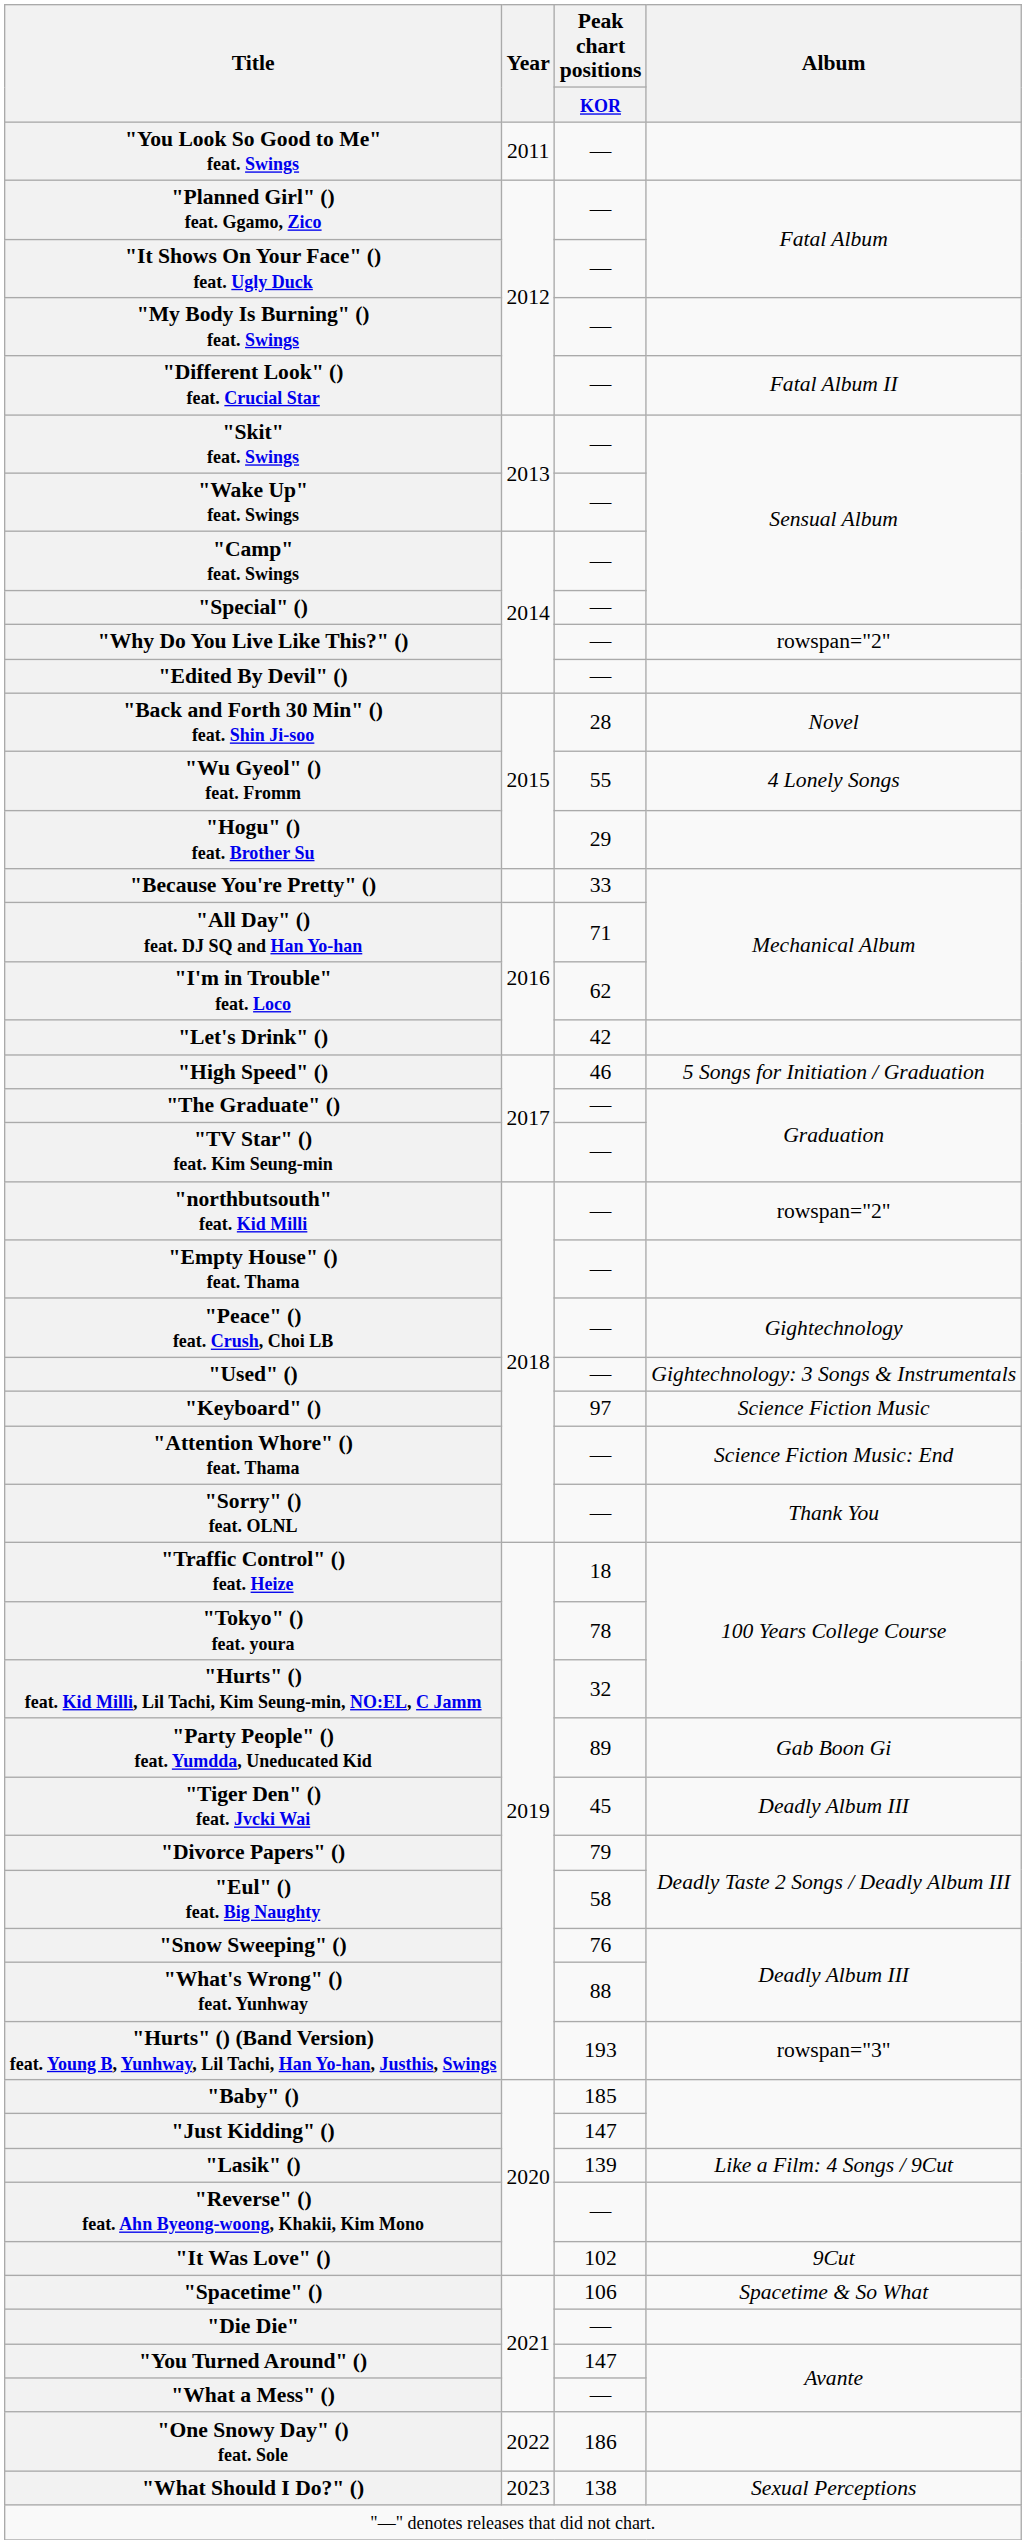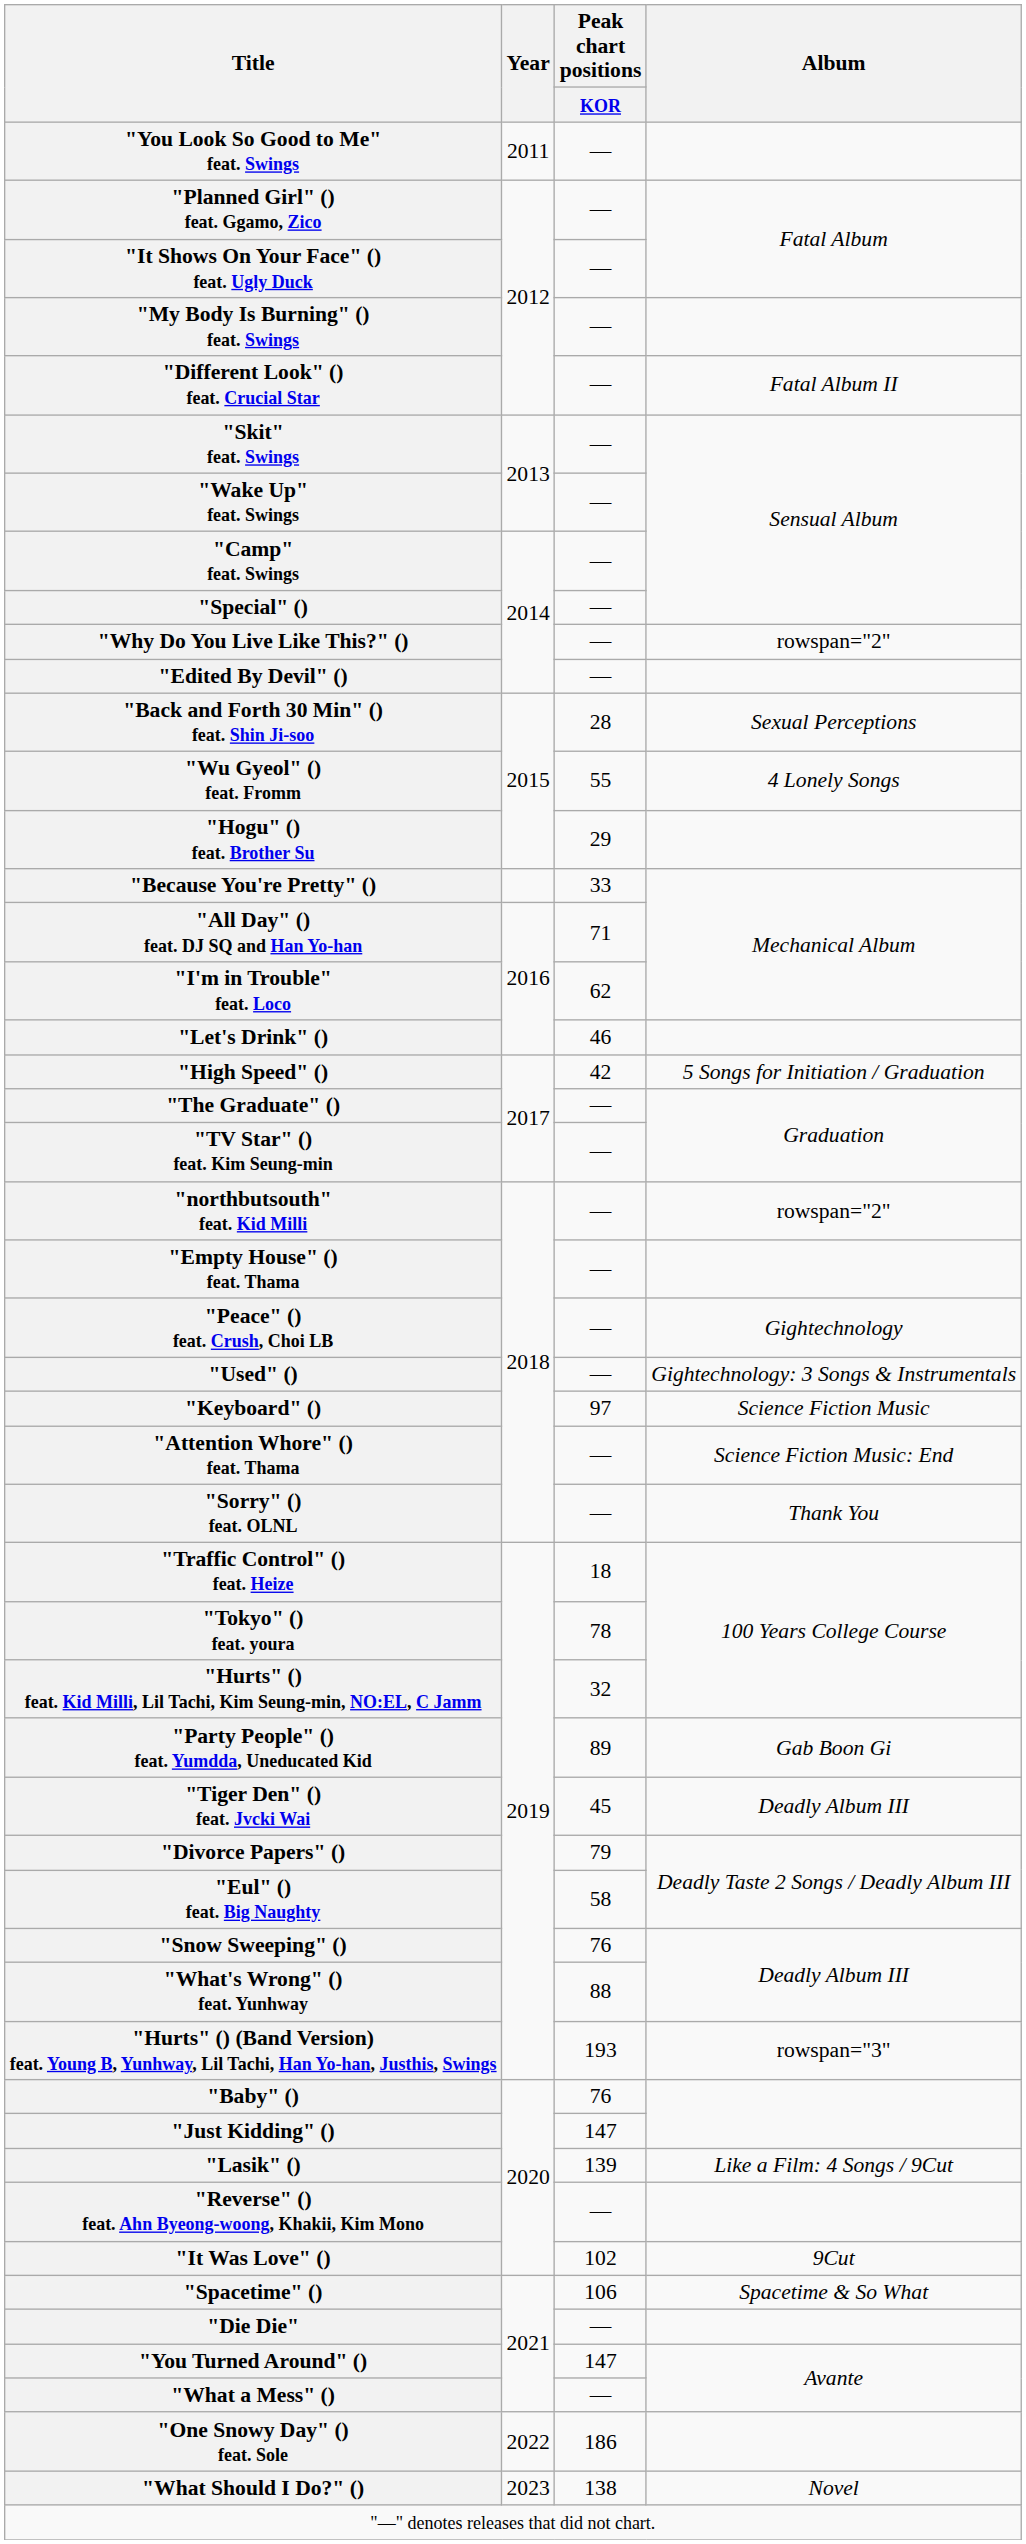(834, 722) Novel -> (834, 722) Sexual Perceptions
(601, 1036) 42 -> (601, 1036) 46
(601, 1071) 46 -> (601, 1071) 42
(601, 2096) 185 -> (601, 2096) 76
(834, 2487) Sexual Perceptions -> (834, 2487) Novel
